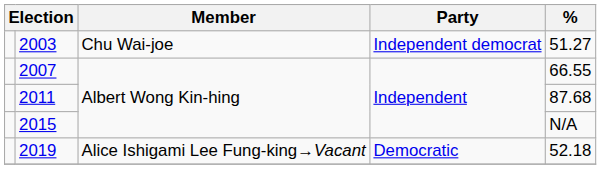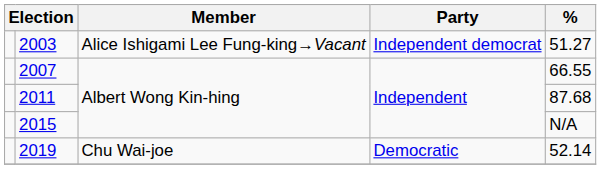(127, 44) Chu Wai-joe -> (224, 44) Alice Ishigami Lee Fung-king→Vacant
(224, 151) Alice Ishigami Lee Fung-king→Vacant -> (127, 151) Chu Wai-joe
(570, 151) 52.18 -> (570, 151) 52.14
